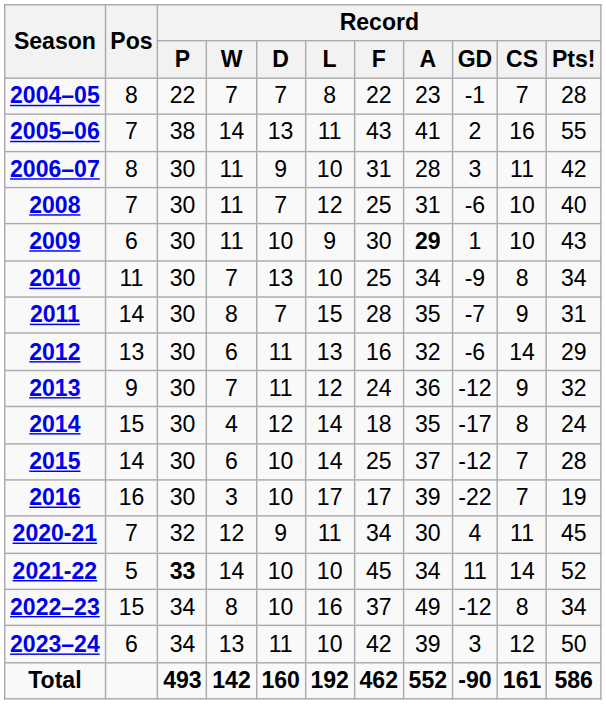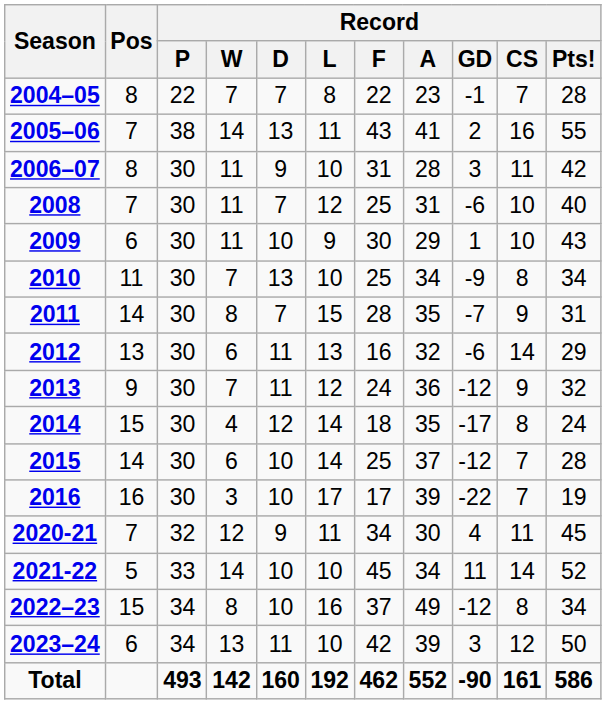(428, 242) bold -> (428, 242) normal
(182, 570) bold -> (182, 570) normal
